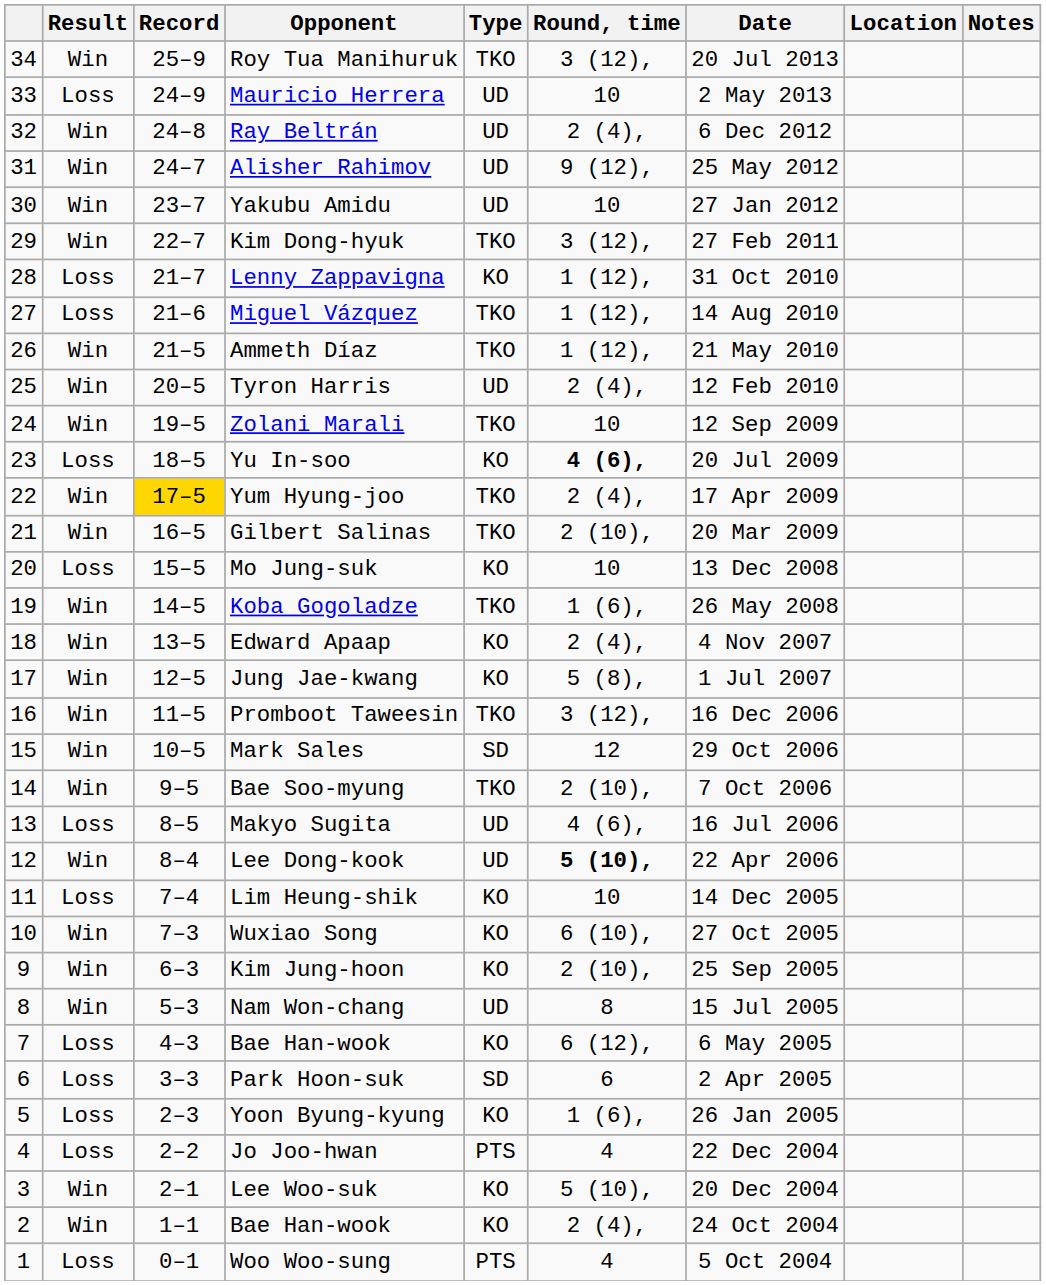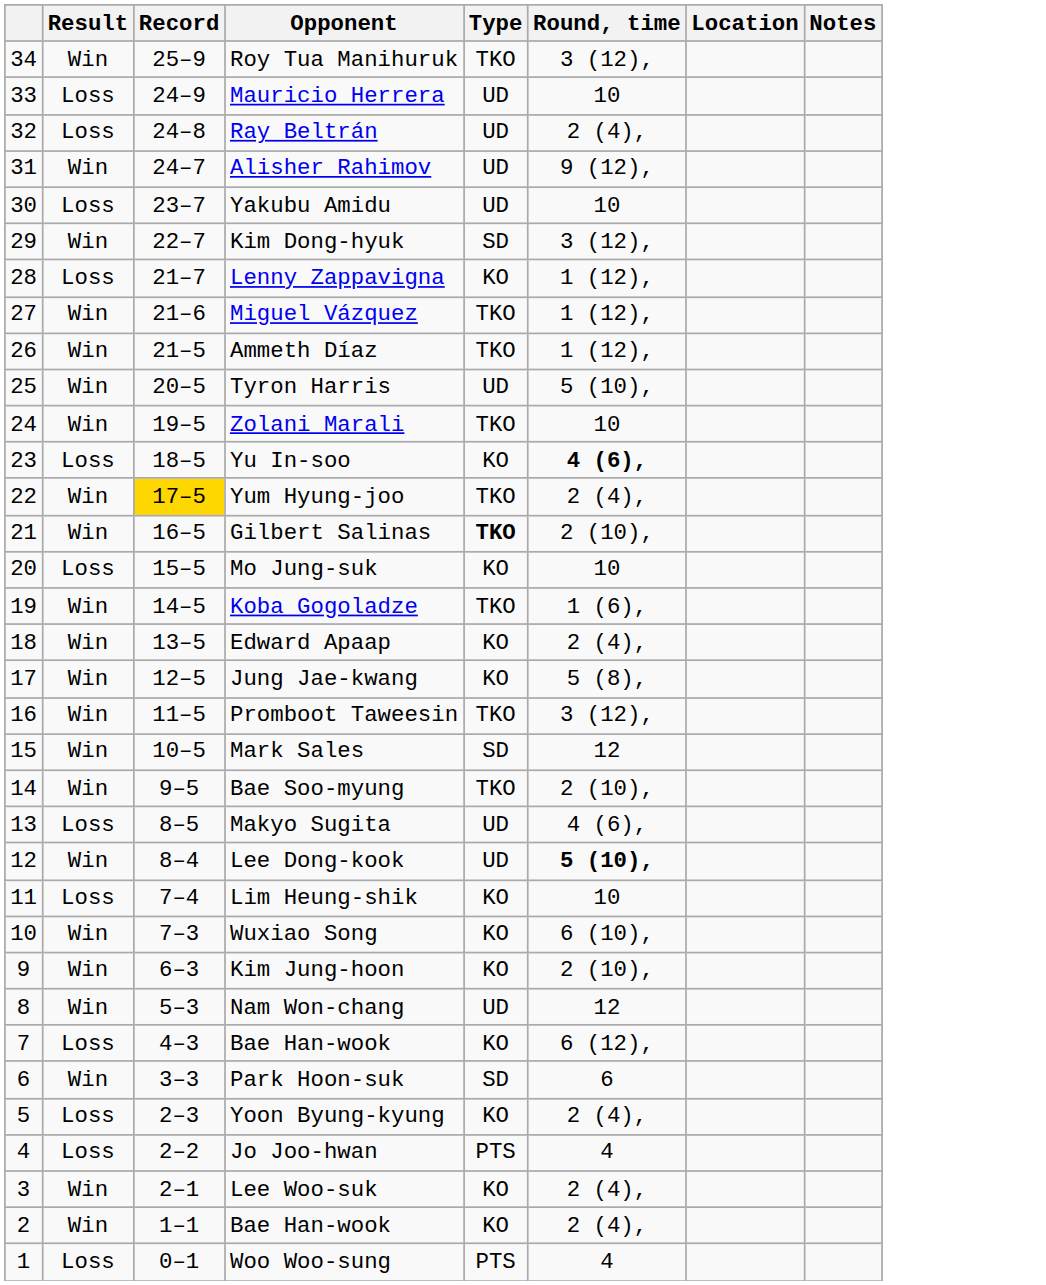- column: (765, 23)
(88, 132) Win -> (88, 132) Loss
(88, 205) Win -> (88, 205) Loss
(496, 242) TKO -> (496, 242) SD
(88, 315) Loss -> (88, 315) Win
(607, 388) 2 (4), -> (607, 388) 5 (10),
(496, 533) normal -> (496, 533) bold
(607, 1007) 8 -> (607, 1007) 12
(88, 1080) Loss -> (88, 1080) Win
(607, 1116) 1 (6), -> (607, 1116) 2 (4),
(607, 1189) 5 (10), -> (607, 1189) 2 (4),
